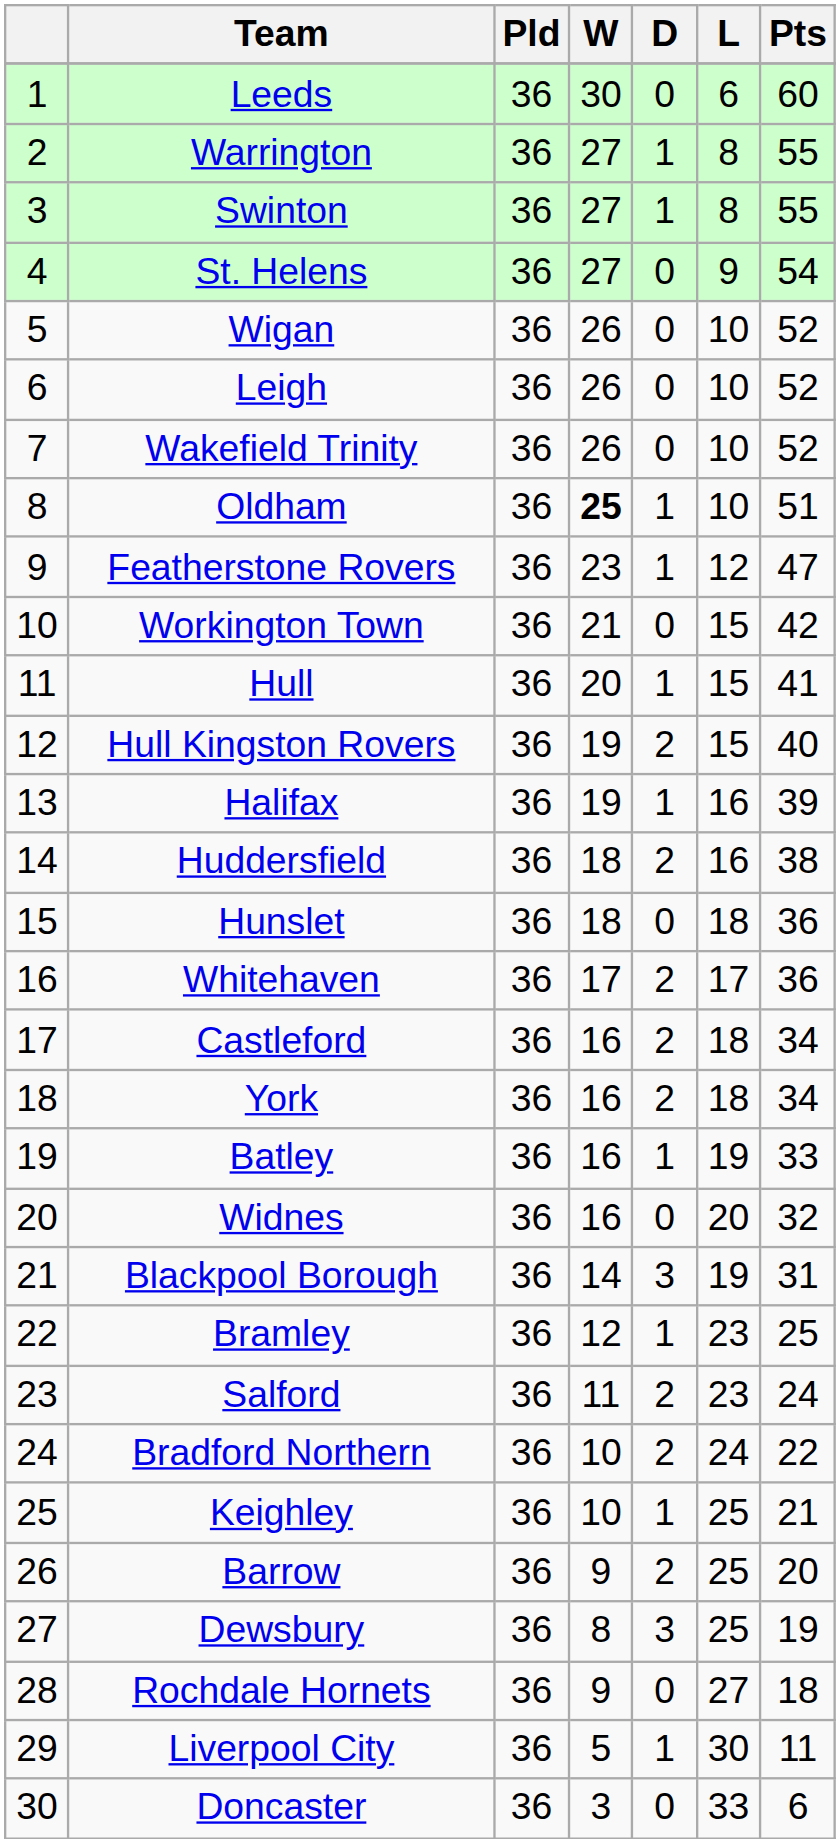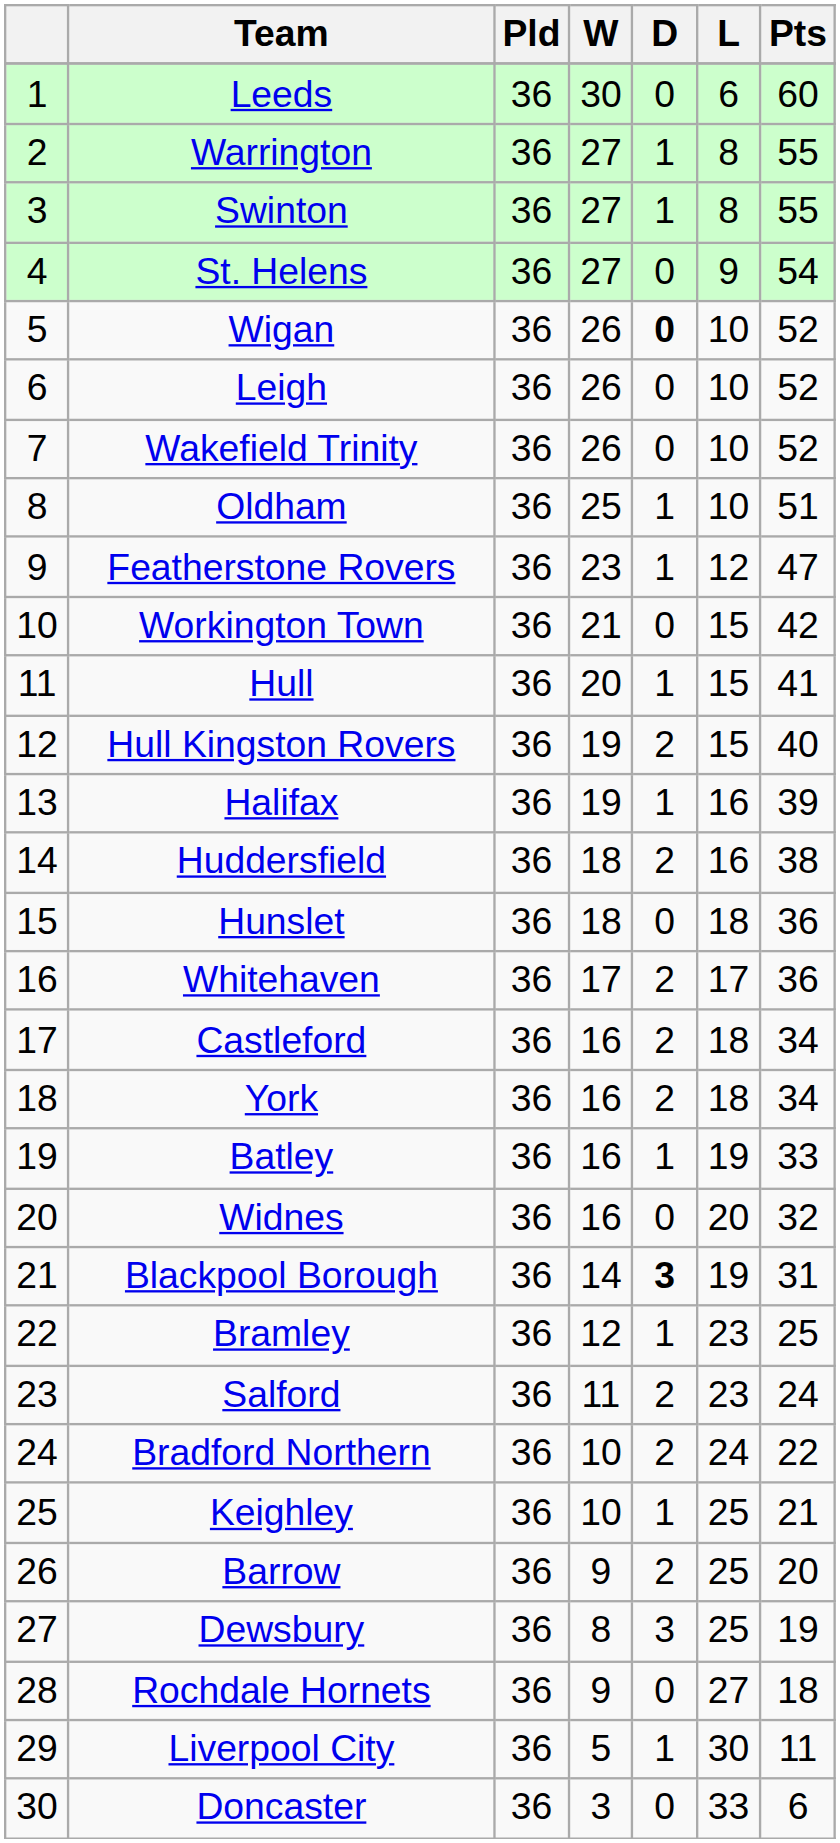(665, 329) normal -> (665, 329) bold
(601, 507) bold -> (601, 507) normal
(665, 1275) normal -> (665, 1275) bold
